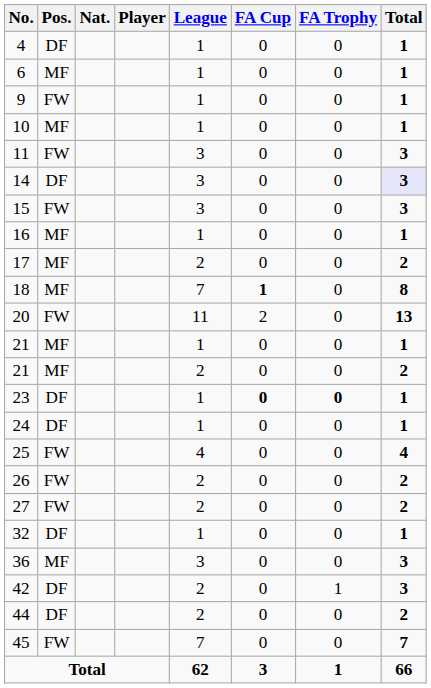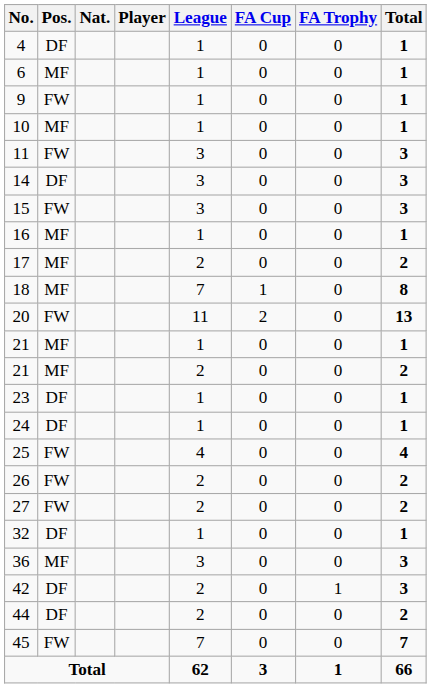(404, 180) lavender background -> (404, 180) no background
(263, 289) bold -> (263, 289) normal
(263, 398) bold -> (263, 398) normal
(338, 398) bold -> (338, 398) normal
